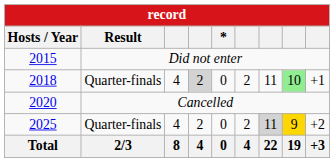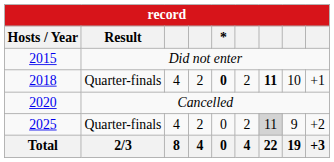(200, 80) lightgrey background -> (200, 80) no background
(223, 80) normal -> (223, 80) bold
(271, 80) normal -> (271, 80) bold
(294, 80) lightgreen background -> (294, 80) no background
(294, 124) gold background -> (294, 124) no background
